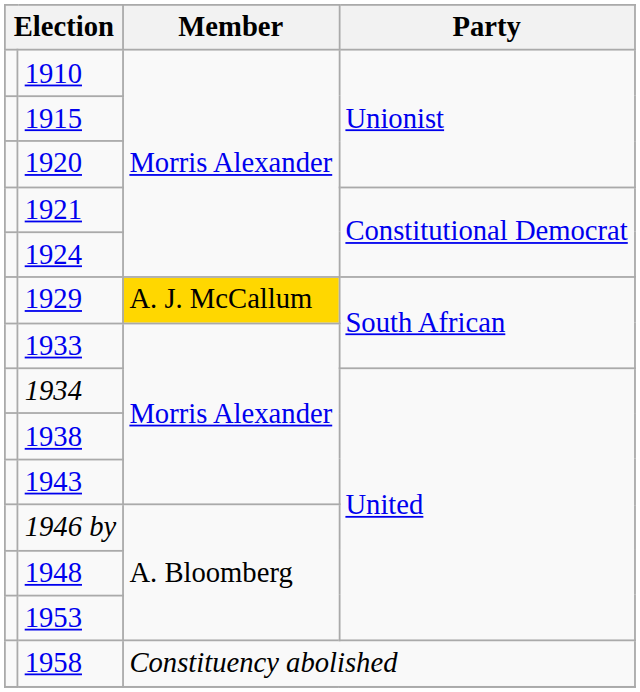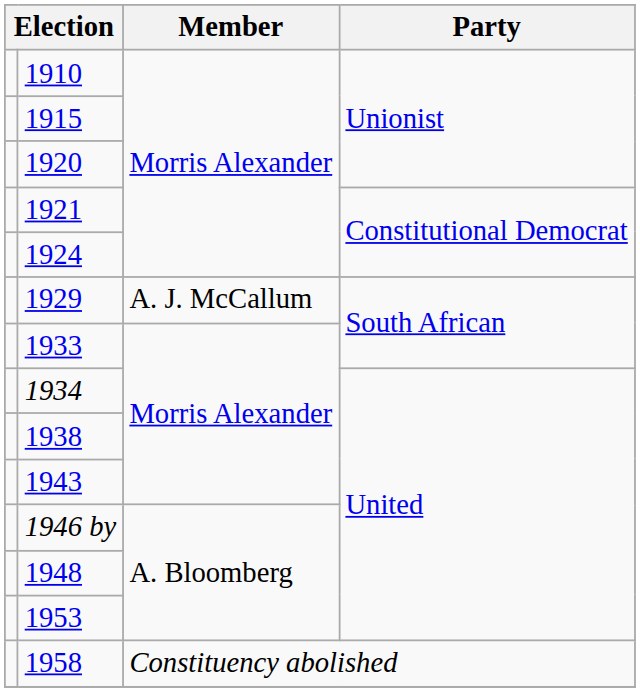(221, 299) gold background -> (221, 299) no background
